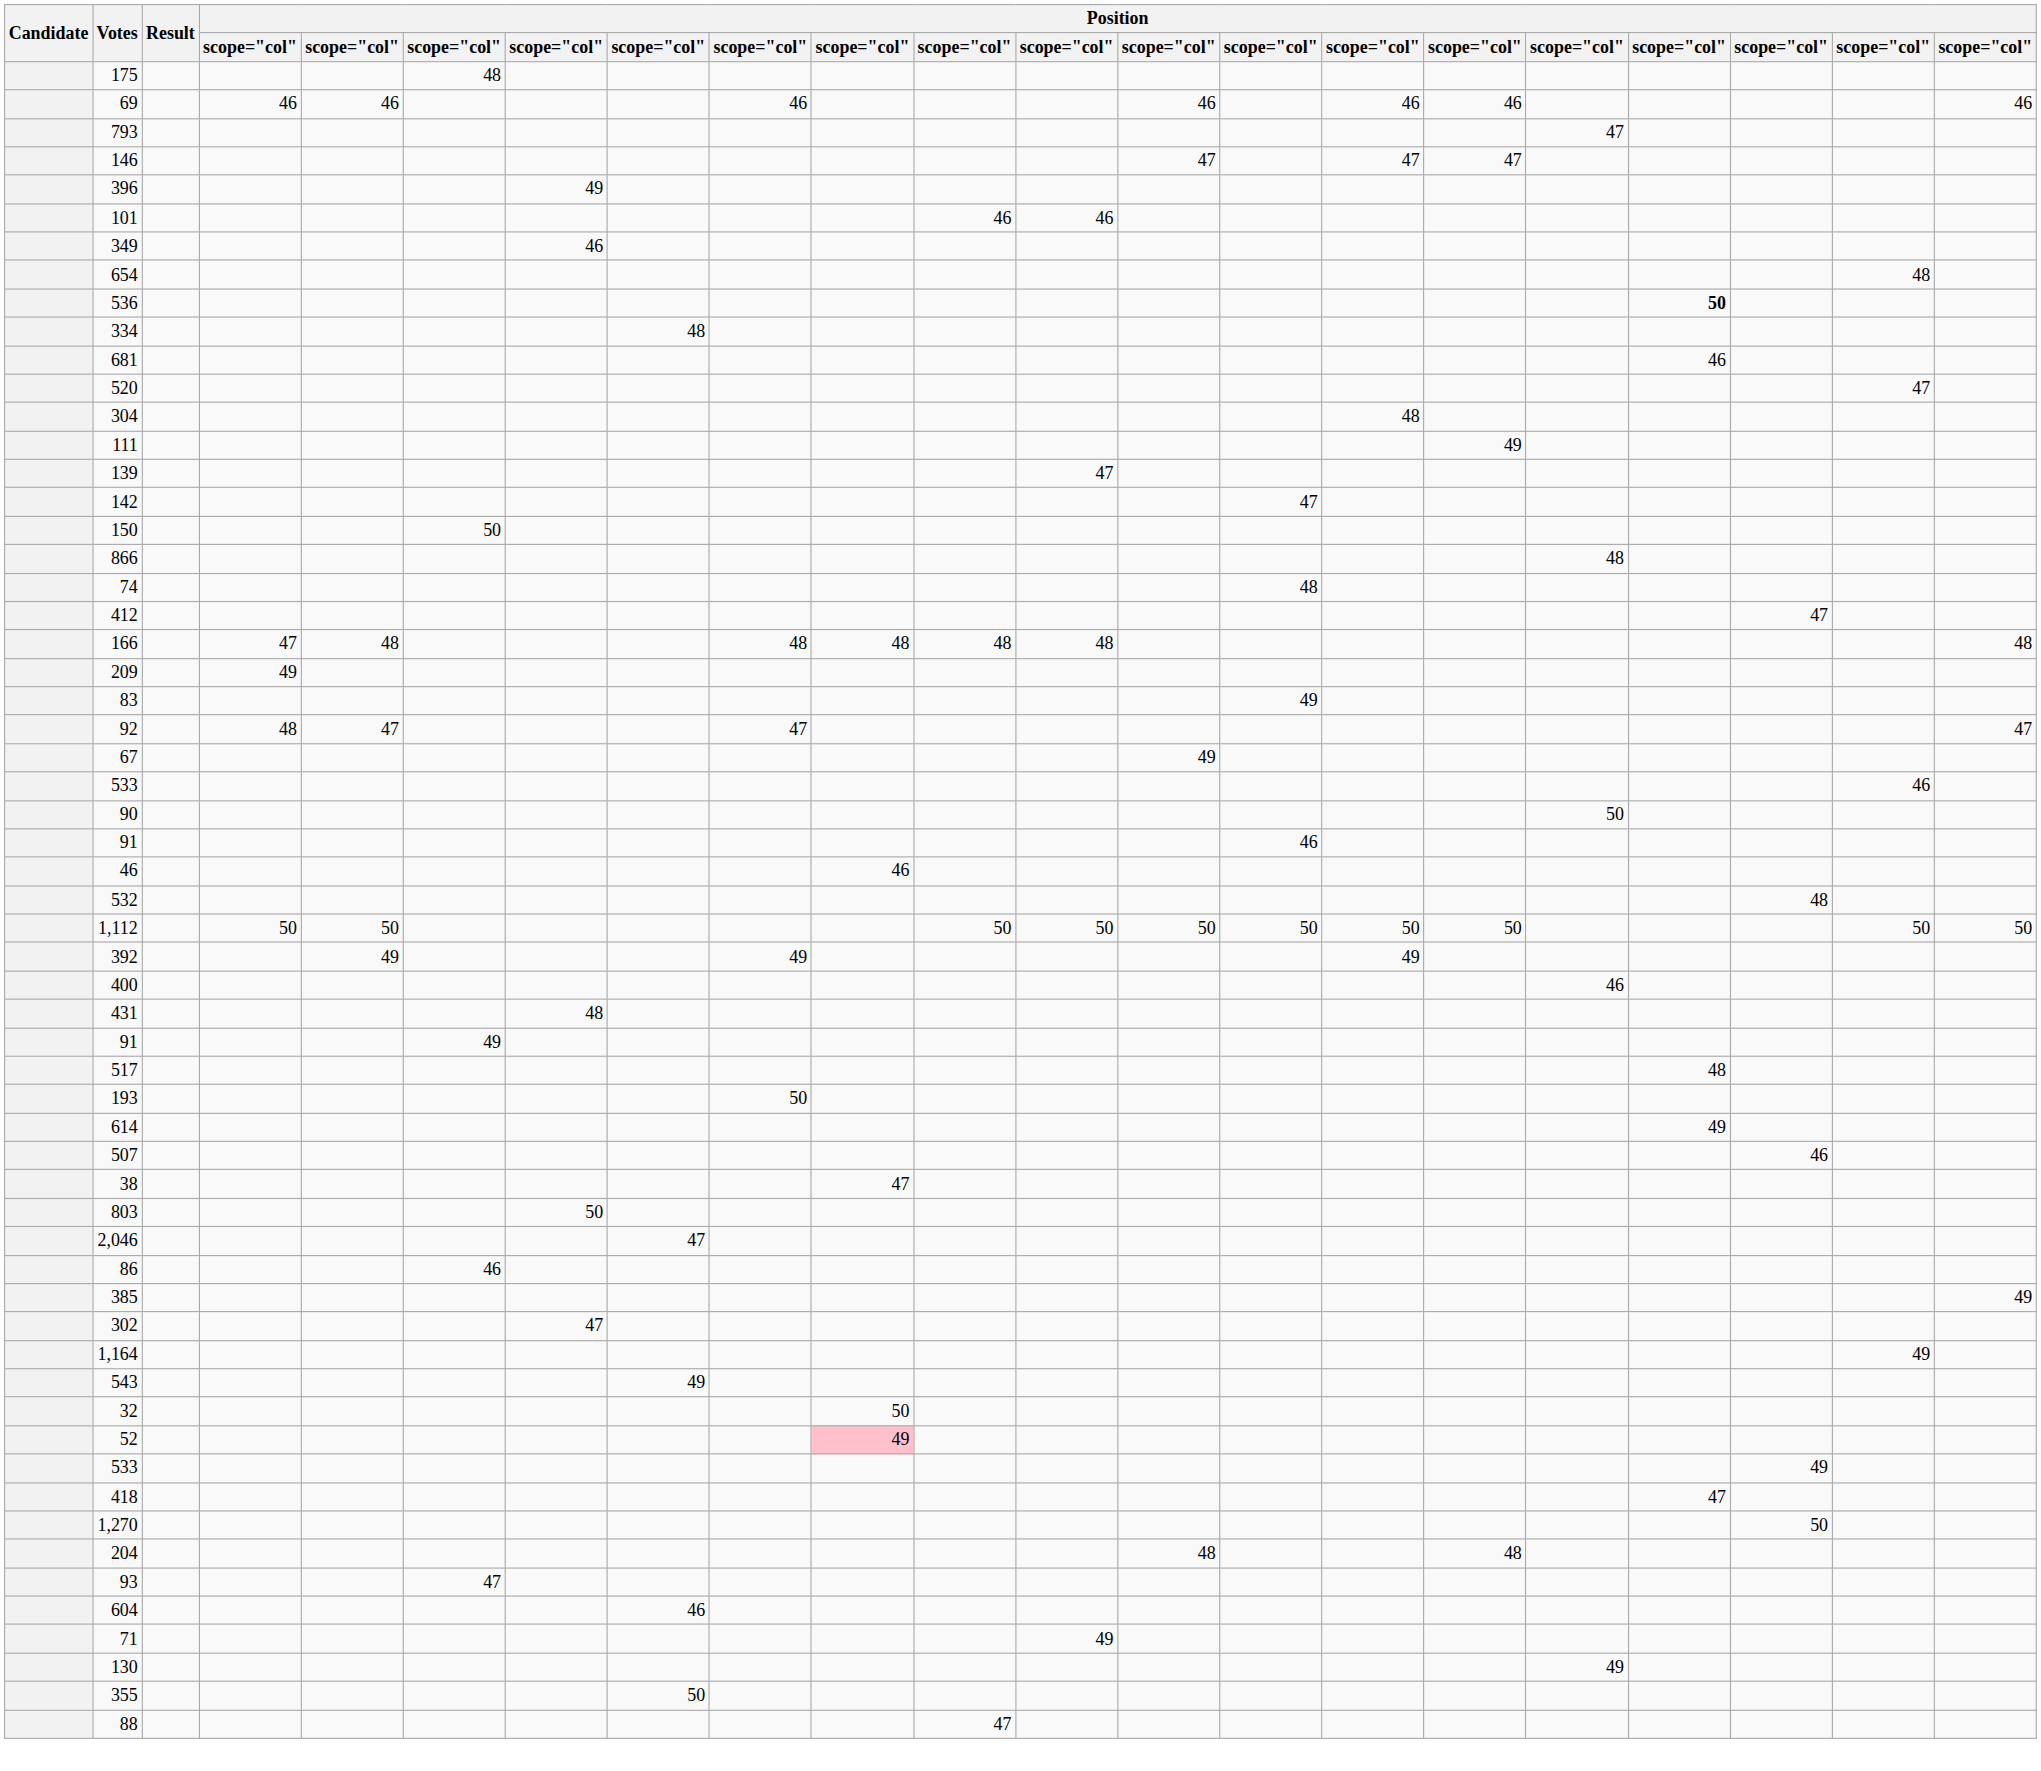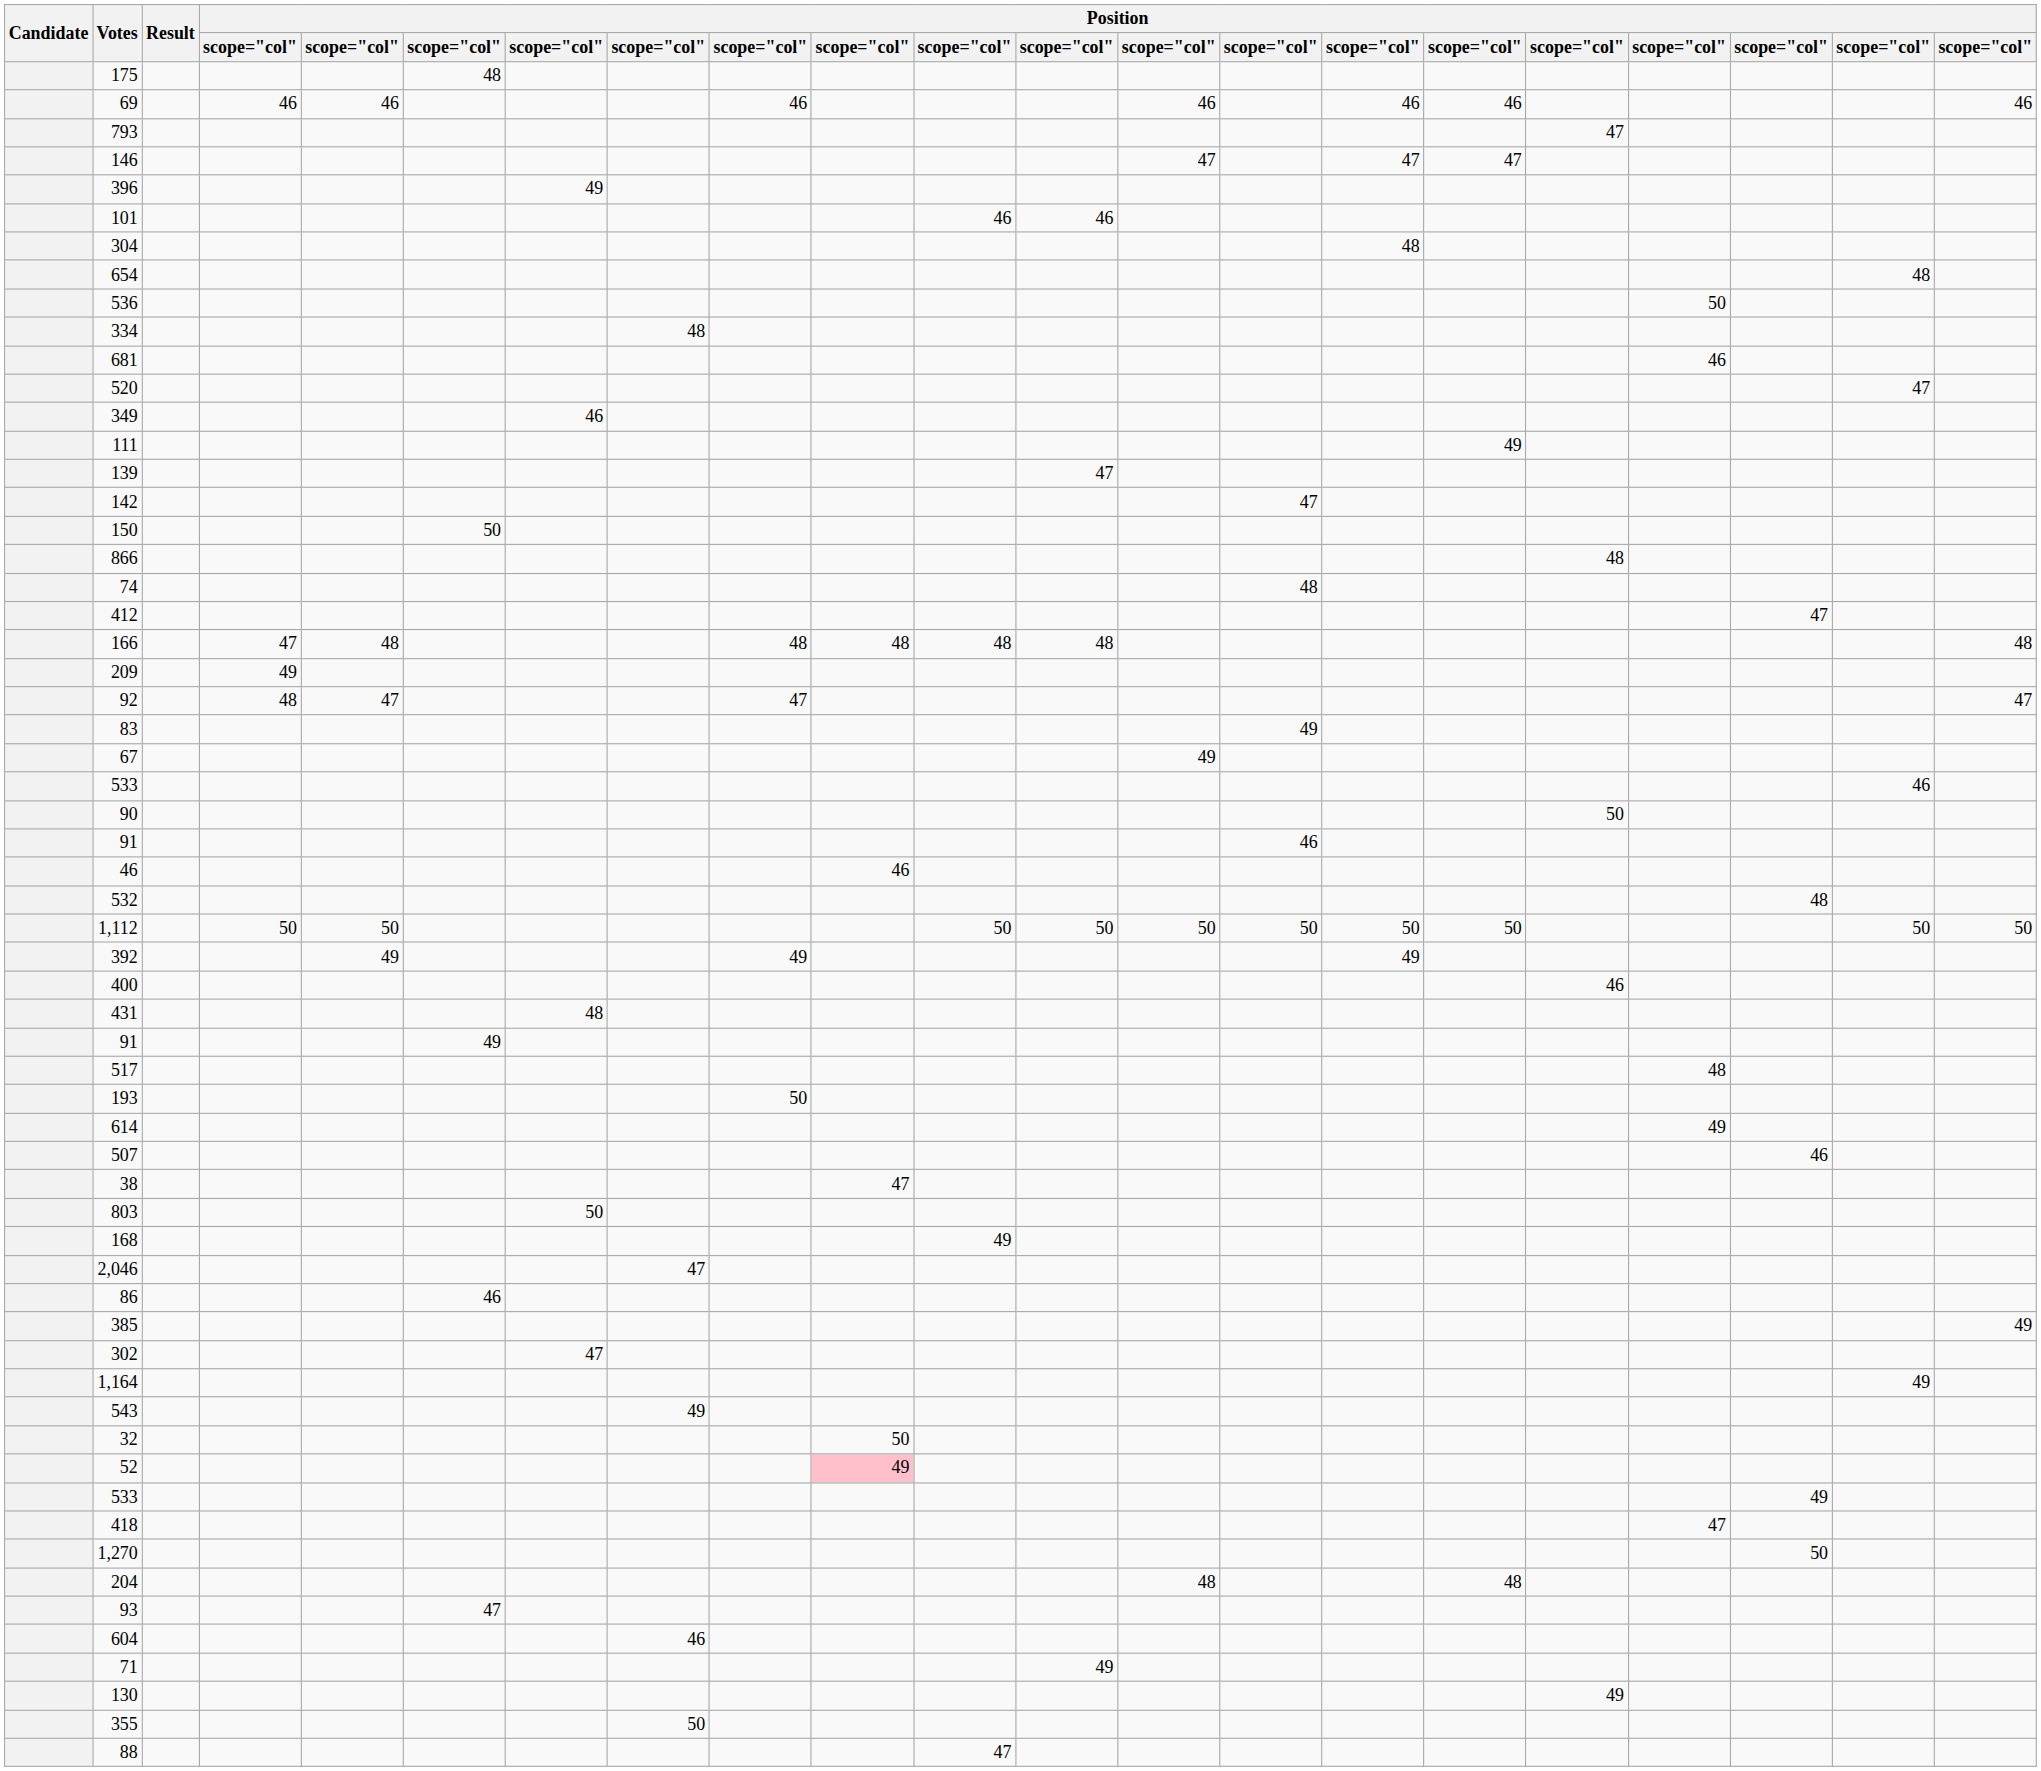rows swapped: (124, 416) <-> (124, 246)
(1717, 302) bold -> (1717, 302) normal
rows swapped: (129, 729) <-> (129, 700)
+ row: (124, 1240)
